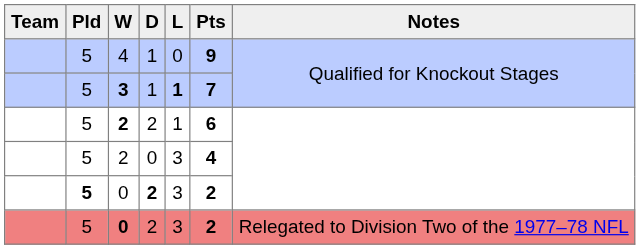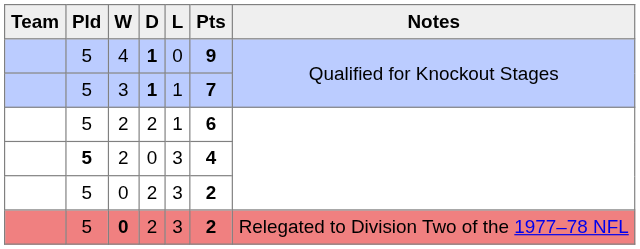(152, 55) normal -> (152, 55) bold
(123, 90) bold -> (123, 90) normal
(152, 90) normal -> (152, 90) bold
(178, 90) bold -> (178, 90) normal
(123, 124) bold -> (123, 124) normal
(87, 158) normal -> (87, 158) bold
(87, 192) bold -> (87, 192) normal
(152, 192) bold -> (152, 192) normal
